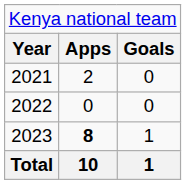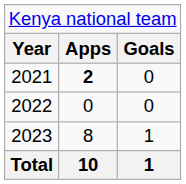(88, 77) normal -> (88, 77) bold
(88, 135) bold -> (88, 135) normal
